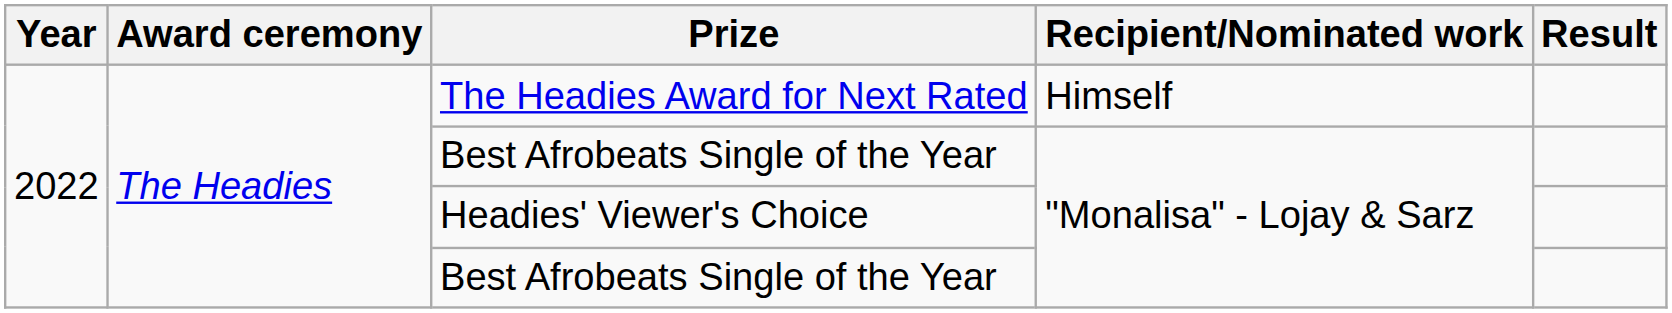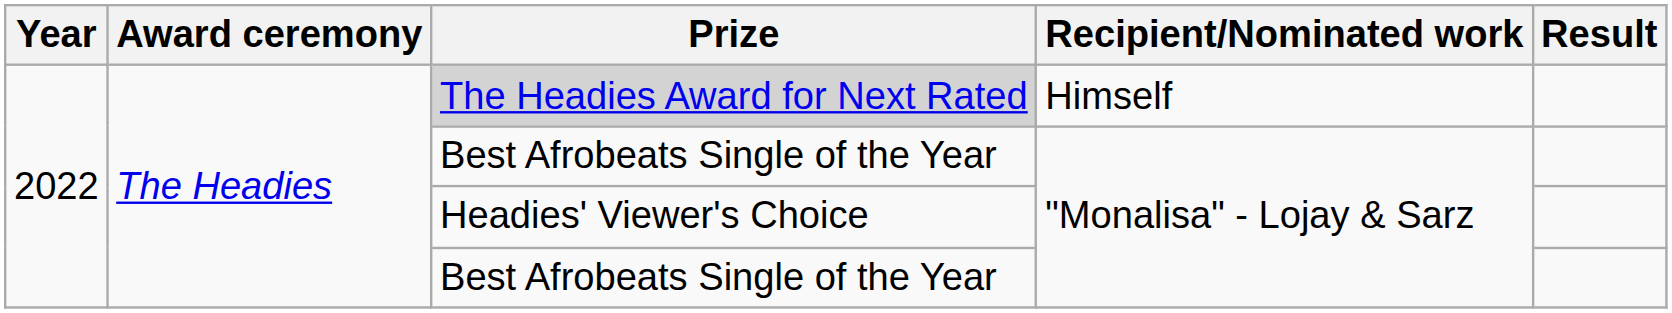(734, 95) no background -> (734, 95) lightgrey background
